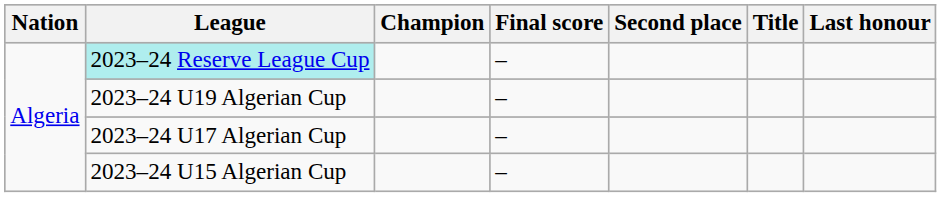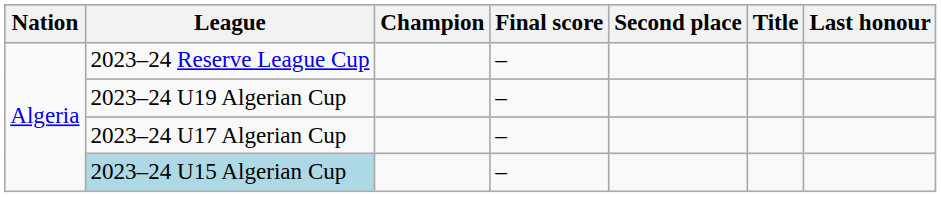(230, 60) paleturquoise background -> (230, 60) no background
(218, 172) no background -> (218, 172) lightblue background
